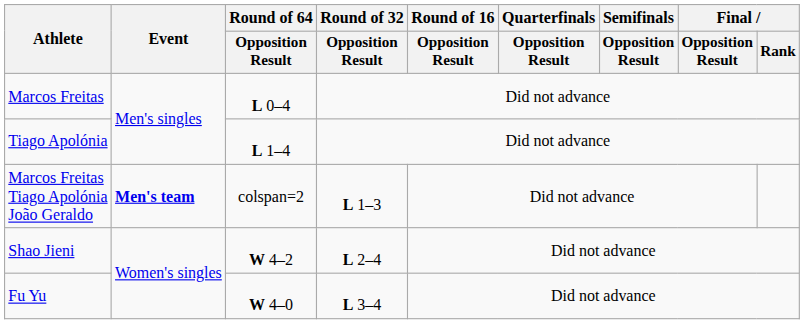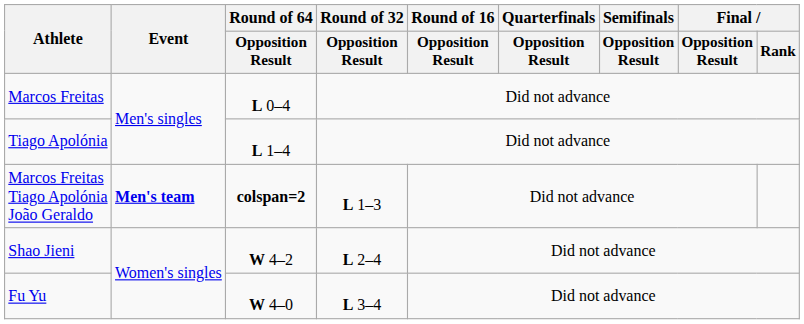(271, 196) normal -> (271, 196) bold
